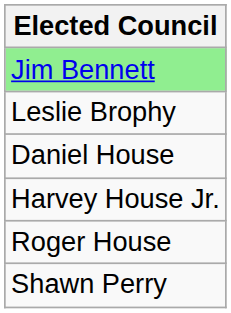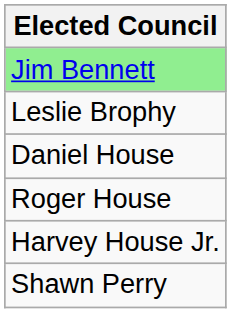(115, 198) Harvey House Jr. -> (91, 198) Roger House
(91, 241) Roger House -> (115, 241) Harvey House Jr.
